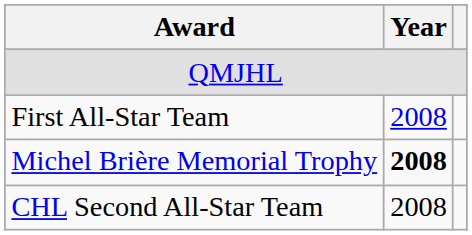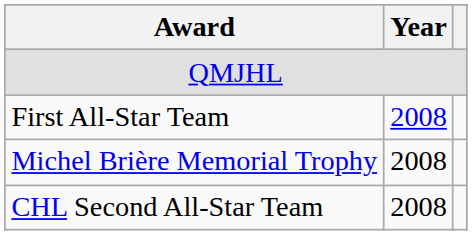(419, 161) bold -> (419, 161) normal
